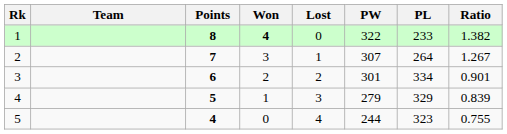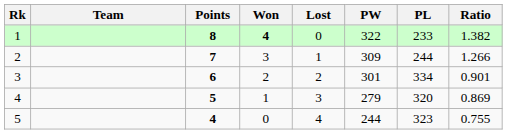(371, 56) 307 -> (371, 56) 309
(423, 56) 264 -> (423, 56) 244
(476, 56) 1.267 -> (476, 56) 1.266
(423, 98) 329 -> (423, 98) 320
(476, 98) 0.839 -> (476, 98) 0.869
